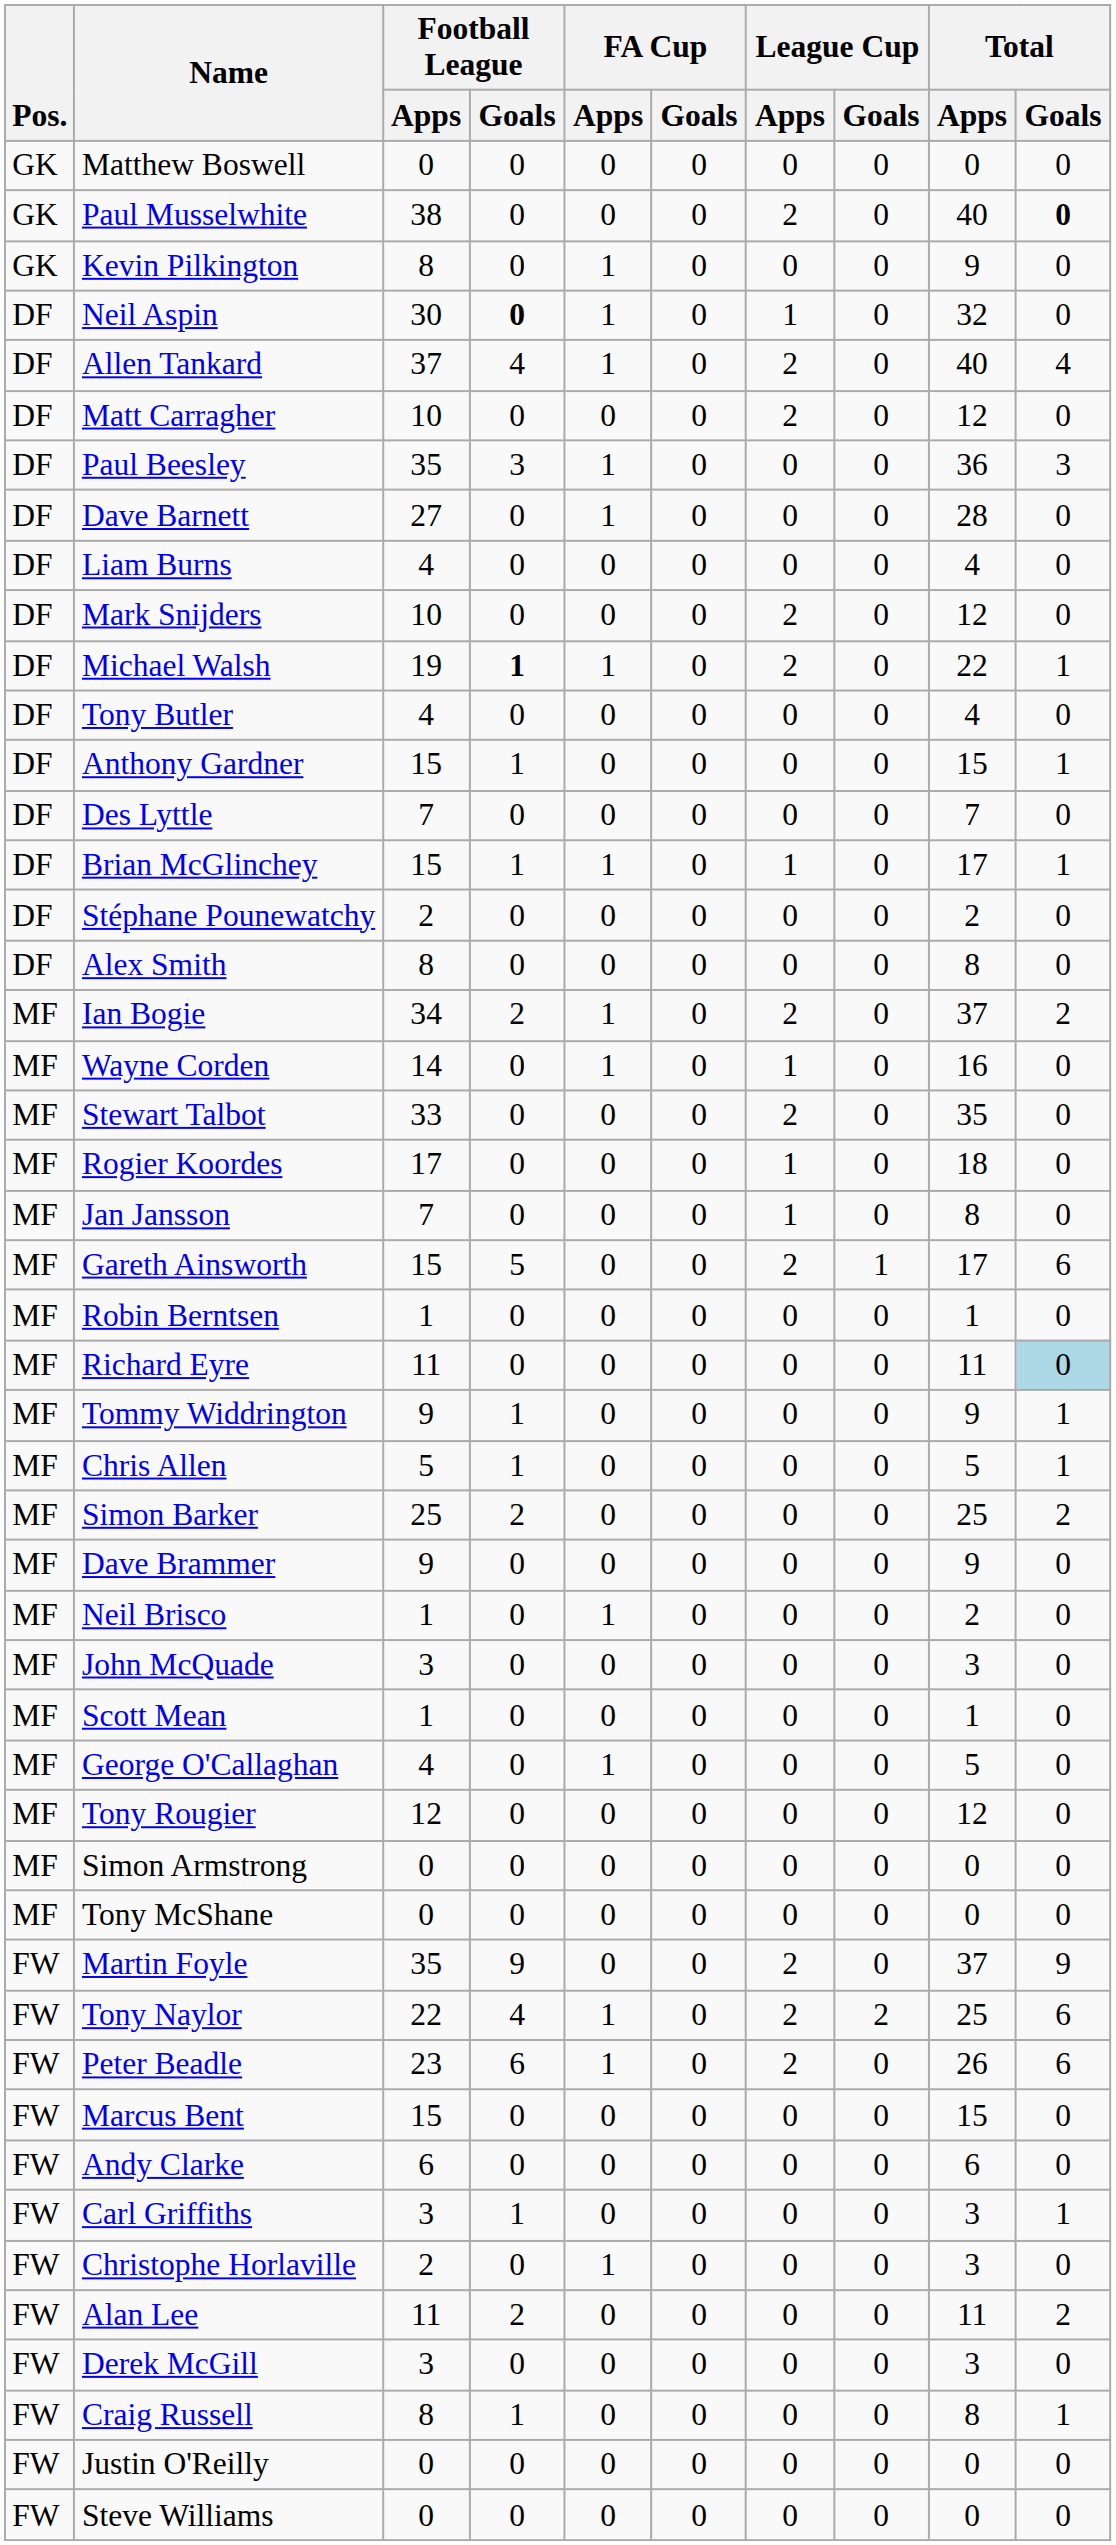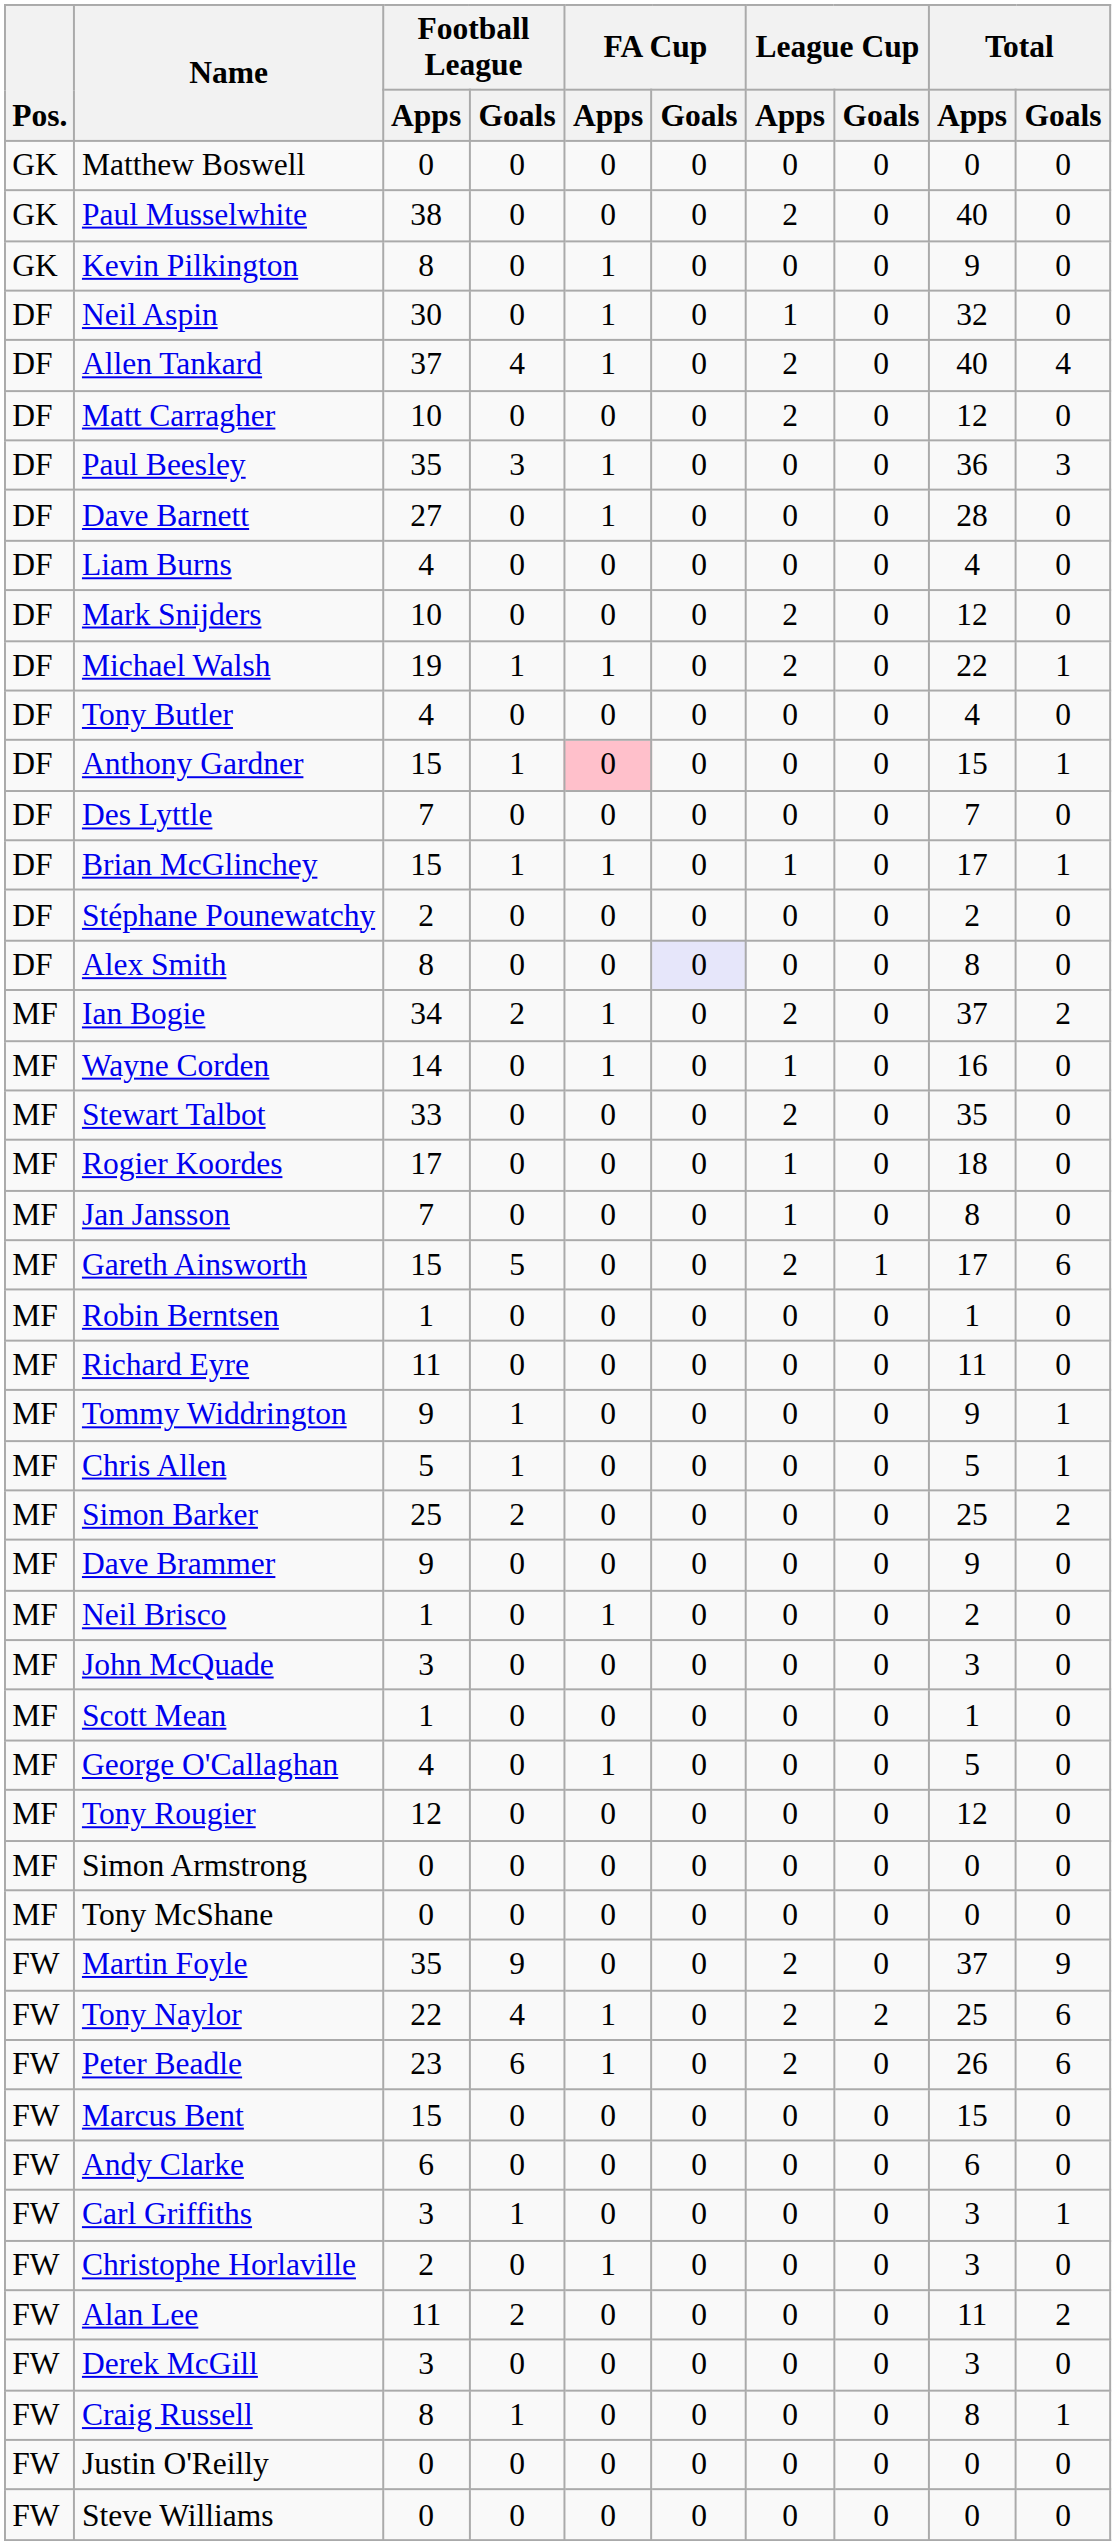(1063, 214) bold -> (1063, 214) normal
(517, 314) bold -> (517, 314) normal
(517, 664) bold -> (517, 664) normal
(608, 764) no background -> (608, 764) pink background
(699, 964) no background -> (699, 964) lavender background
(1063, 1364) lightblue background -> (1063, 1364) no background
